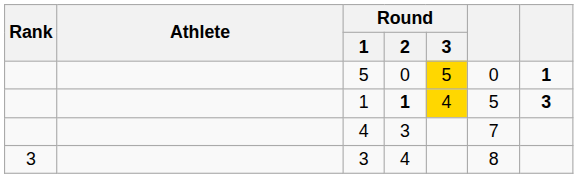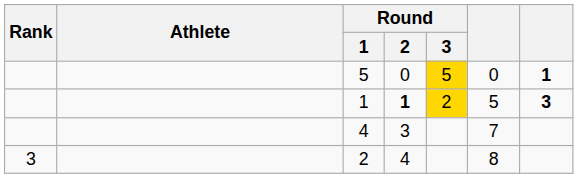(447, 103) 4 -> (447, 103) 2
(364, 159) 3 -> (364, 159) 2
